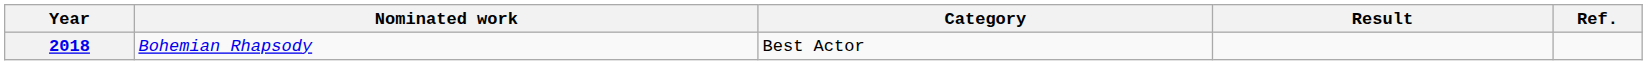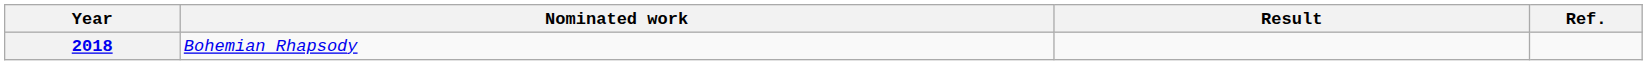- column: (985, 19)
